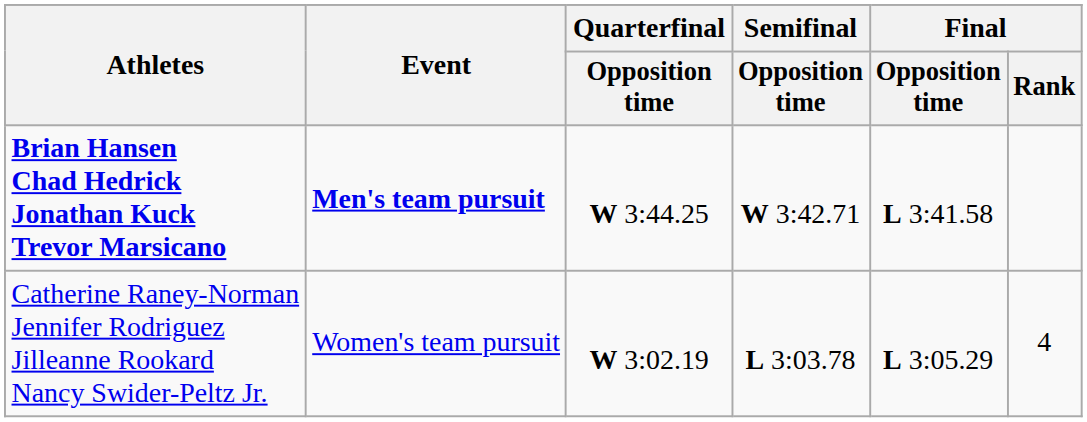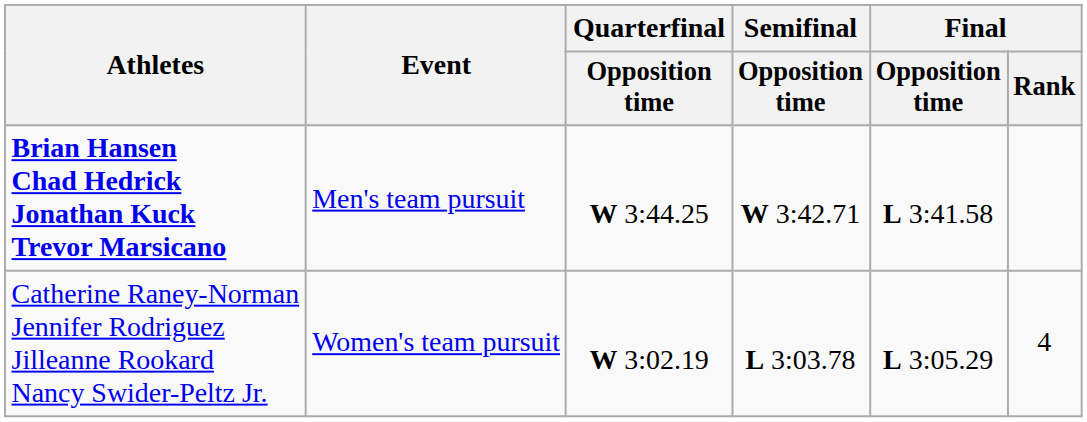(429, 198) bold -> (419, 198) normal
